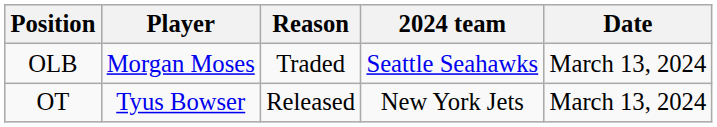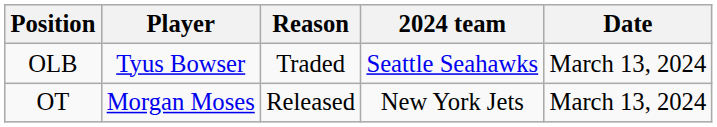(181, 63) Morgan Moses -> (181, 63) Tyus Bowser
(181, 102) Tyus Bowser -> (181, 102) Morgan Moses
